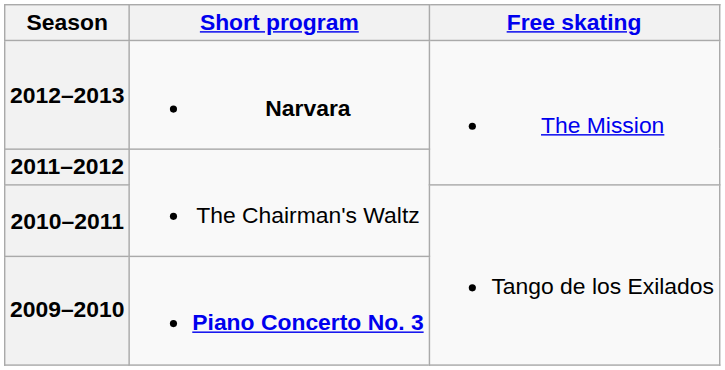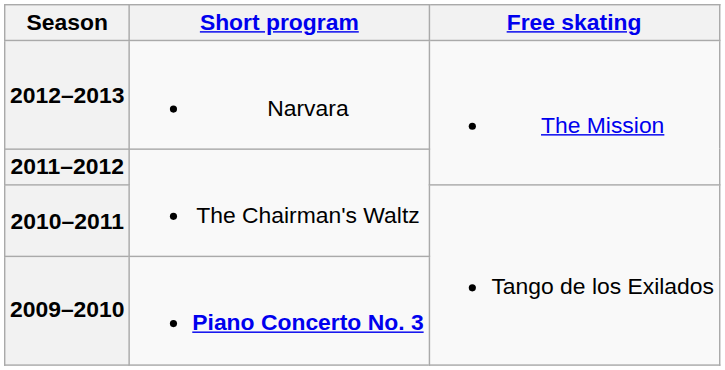(279, 108) bold -> (279, 108) normal
